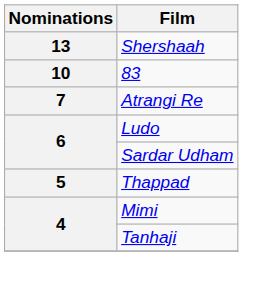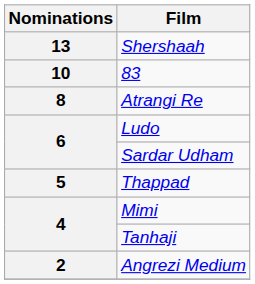(61, 100) 7 -> (61, 100) 8
+ row: (184, 265)
